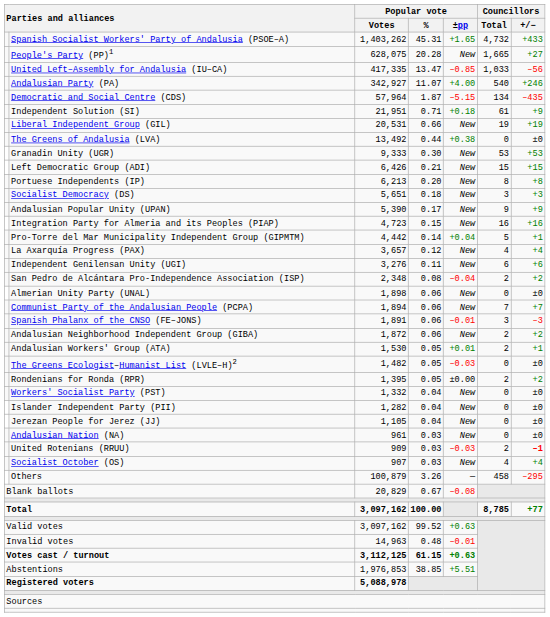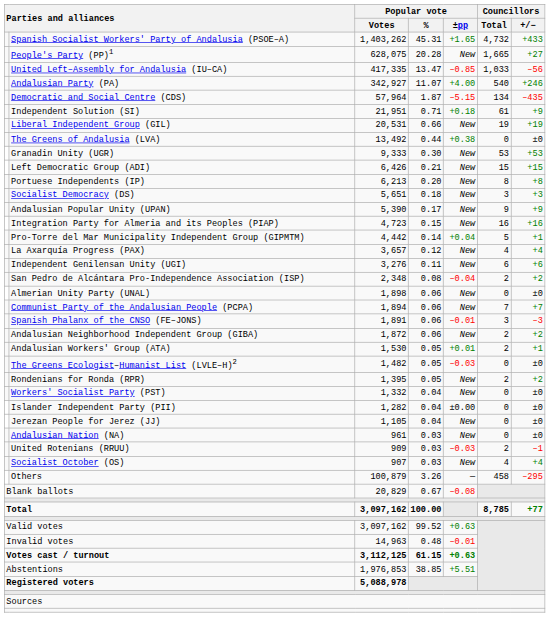(462, 379) ±0.00 -> (467, 379) New
(467, 407) New -> (462, 407) ±0.00
(538, 449) bold -> (538, 449) normal
